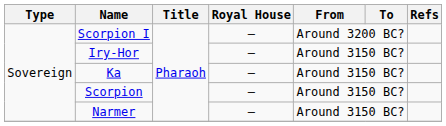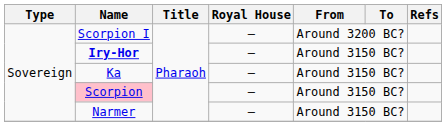(114, 53) normal -> (114, 53) bold
(114, 92) no background -> (114, 92) pink background
